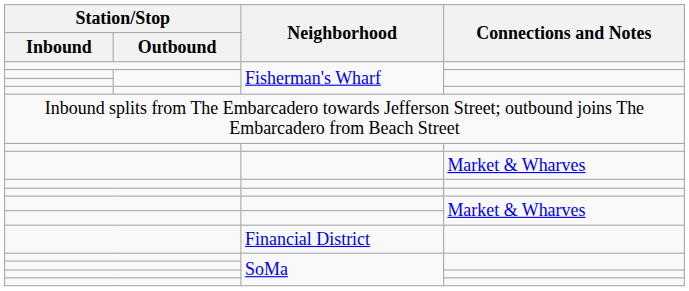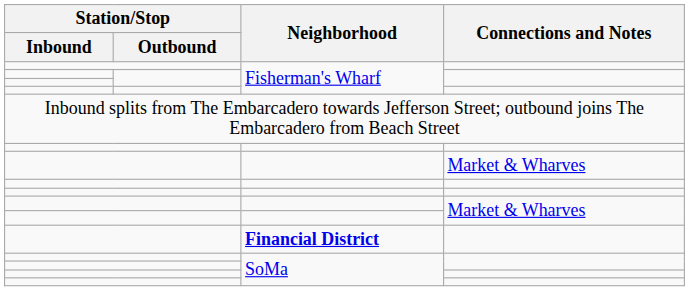(308, 238) normal -> (312, 238) bold
